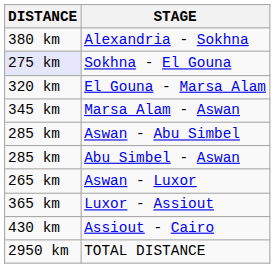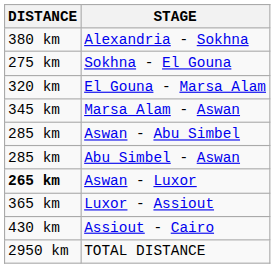(34, 63) lavender background -> (34, 63) no background
(34, 181) normal -> (34, 181) bold
